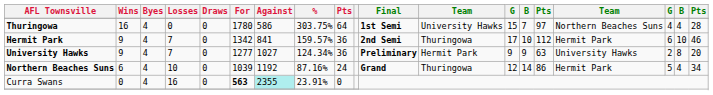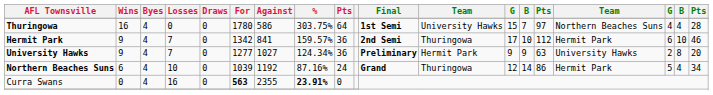(267, 82) paleturquoise background -> (267, 82) no background
(312, 82) normal -> (312, 82) bold
